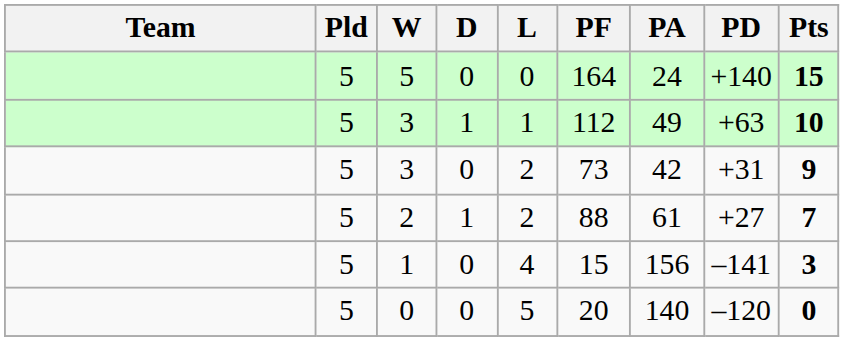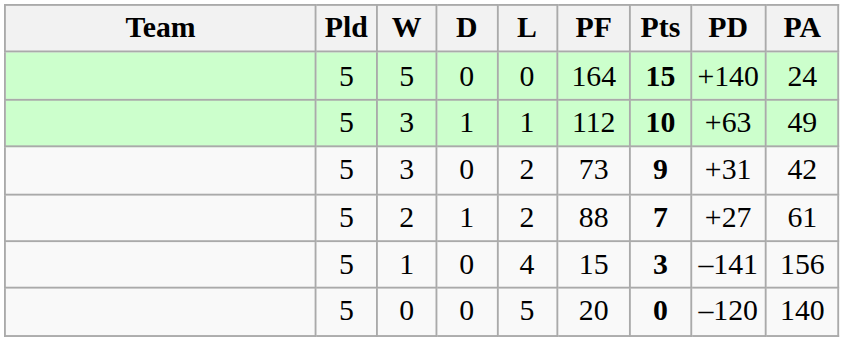columns swapped: (667, 28) <-> (809, 28)
